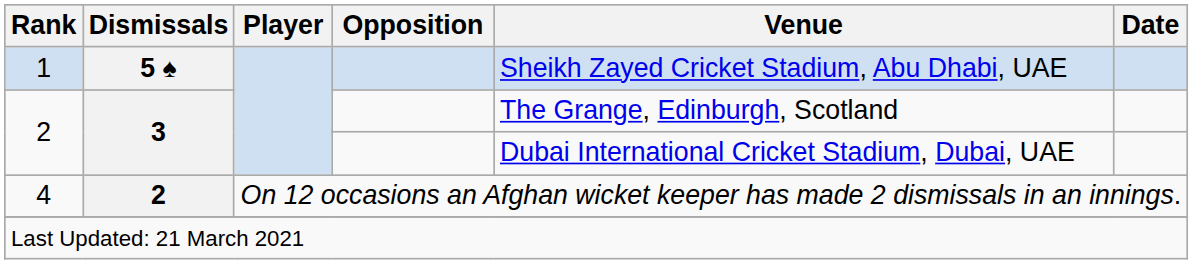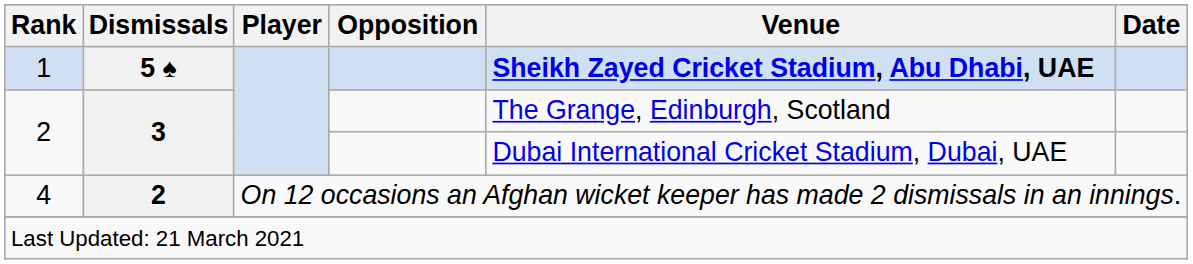(784, 68) normal -> (793, 68) bold
